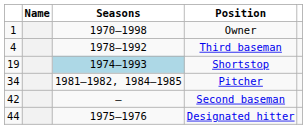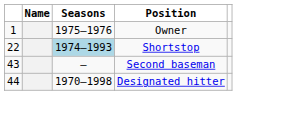(118, 30) 1970–1998 -> (84, 30) 1975–1976
- row: (241, 47)
(13, 64) 19 -> (13, 47) 22
- row: (241, 82)
(13, 99) 42 -> (13, 64) 43
(118, 116) 1975–1976 -> (84, 82) 1970–1998
